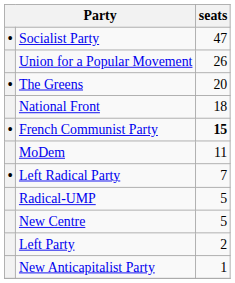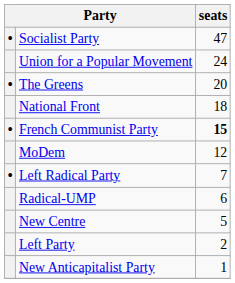(220, 61) 26 -> (220, 61) 24
(221, 152) 11 -> (220, 152) 12
(224, 198) 5 -> (224, 198) 6
